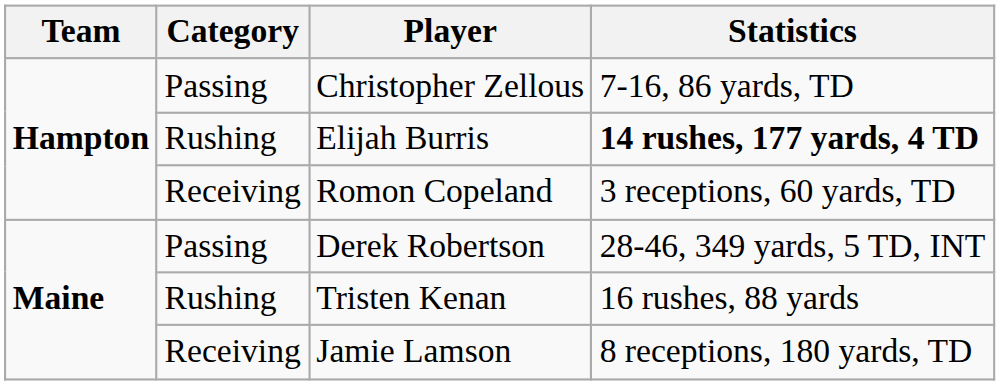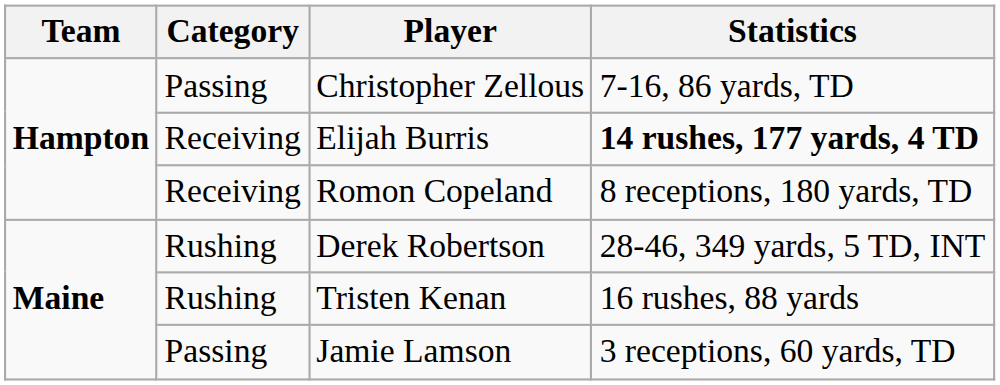(221, 138) Rushing -> (233, 138) Receiving
(778, 191) 3 receptions, 60 yards, TD -> (786, 191) 8 receptions, 180 yards, TD
(216, 244) Passing -> (221, 244) Rushing
(233, 351) Receiving -> (216, 351) Passing
(786, 351) 8 receptions, 180 yards, TD -> (778, 351) 3 receptions, 60 yards, TD
